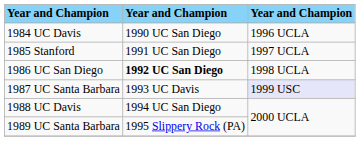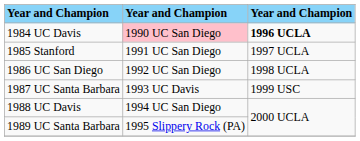(173, 32) no background -> (173, 32) pink background
(280, 32) normal -> (281, 32) bold
(174, 70) bold -> (173, 70) normal
(275, 88) lavender background -> (275, 88) no background
